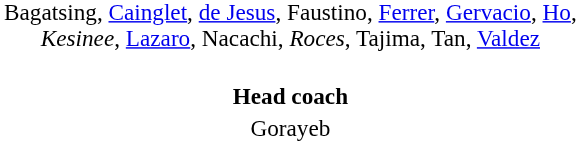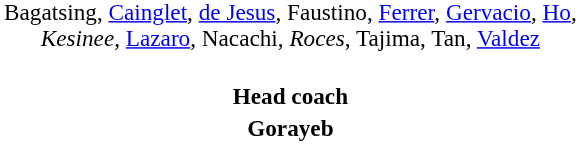(290, 128) normal -> (290, 128) bold
